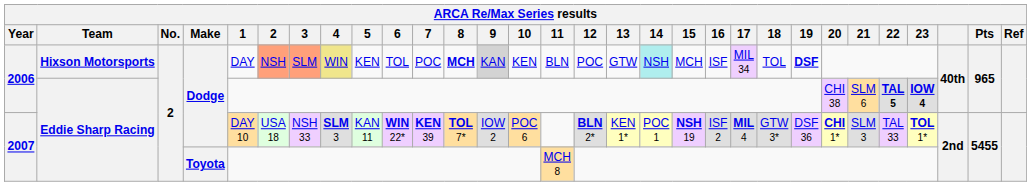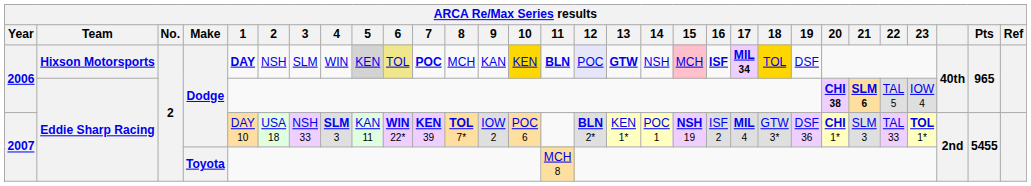(243, 62) normal -> (243, 62) bold
(273, 62) lightsalmon background -> (274, 62) no background
(305, 62) lightsalmon background -> (305, 62) no background
(336, 62) khaki background -> (337, 62) no background
(367, 62) no background -> (368, 62) lightgrey background
(397, 62) no background -> (398, 62) khaki background
(428, 62) normal -> (429, 62) bold
(461, 62) bold -> (461, 62) normal
(493, 62) lightgrey background -> (493, 62) no background
(524, 62) no background -> (525, 62) gold background
(557, 62) normal -> (558, 62) bold
(590, 62) no background -> (590, 62) lavender background
(623, 62) normal -> (624, 62) bold
(656, 62) paleturquoise background -> (657, 62) no background
(689, 62) no background -> (689, 62) pink background
(718, 62) normal -> (719, 62) bold
(744, 61) normal -> (744, 62) bold
(774, 62) no background -> (775, 62) gold background
(806, 62) bold -> (807, 62) normal
(835, 95) normal -> (835, 96) bold
(863, 95) normal -> (864, 96) bold
(893, 96) bold -> (894, 95) normal
(922, 96) bold -> (922, 95) normal
